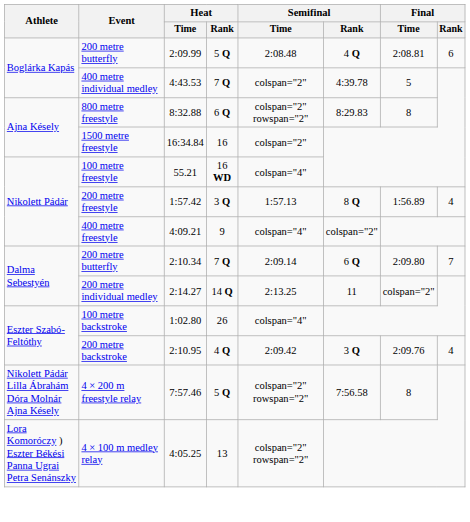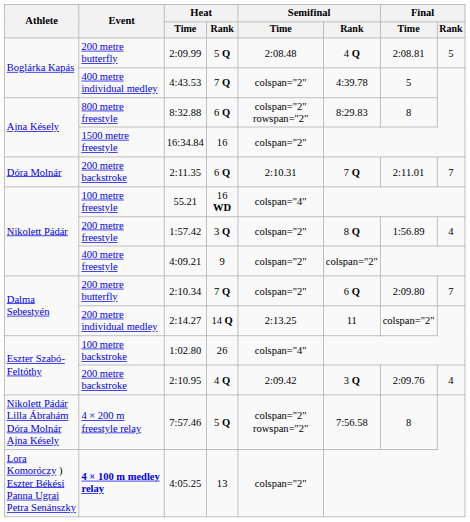(451, 53) 6 -> (451, 53) 5
+ row: (185, 172)
(281, 202) 1:57.13 -> (281, 231) colspan="2"
(281, 231) colspan="4" -> (281, 261) colspan="2"
(281, 261) 2:09.14 -> (281, 291) colspan="2"
(120, 453) normal -> (121, 483) bold
(281, 453) colspan="2" rowspan="2" -> (281, 483) colspan="2"
